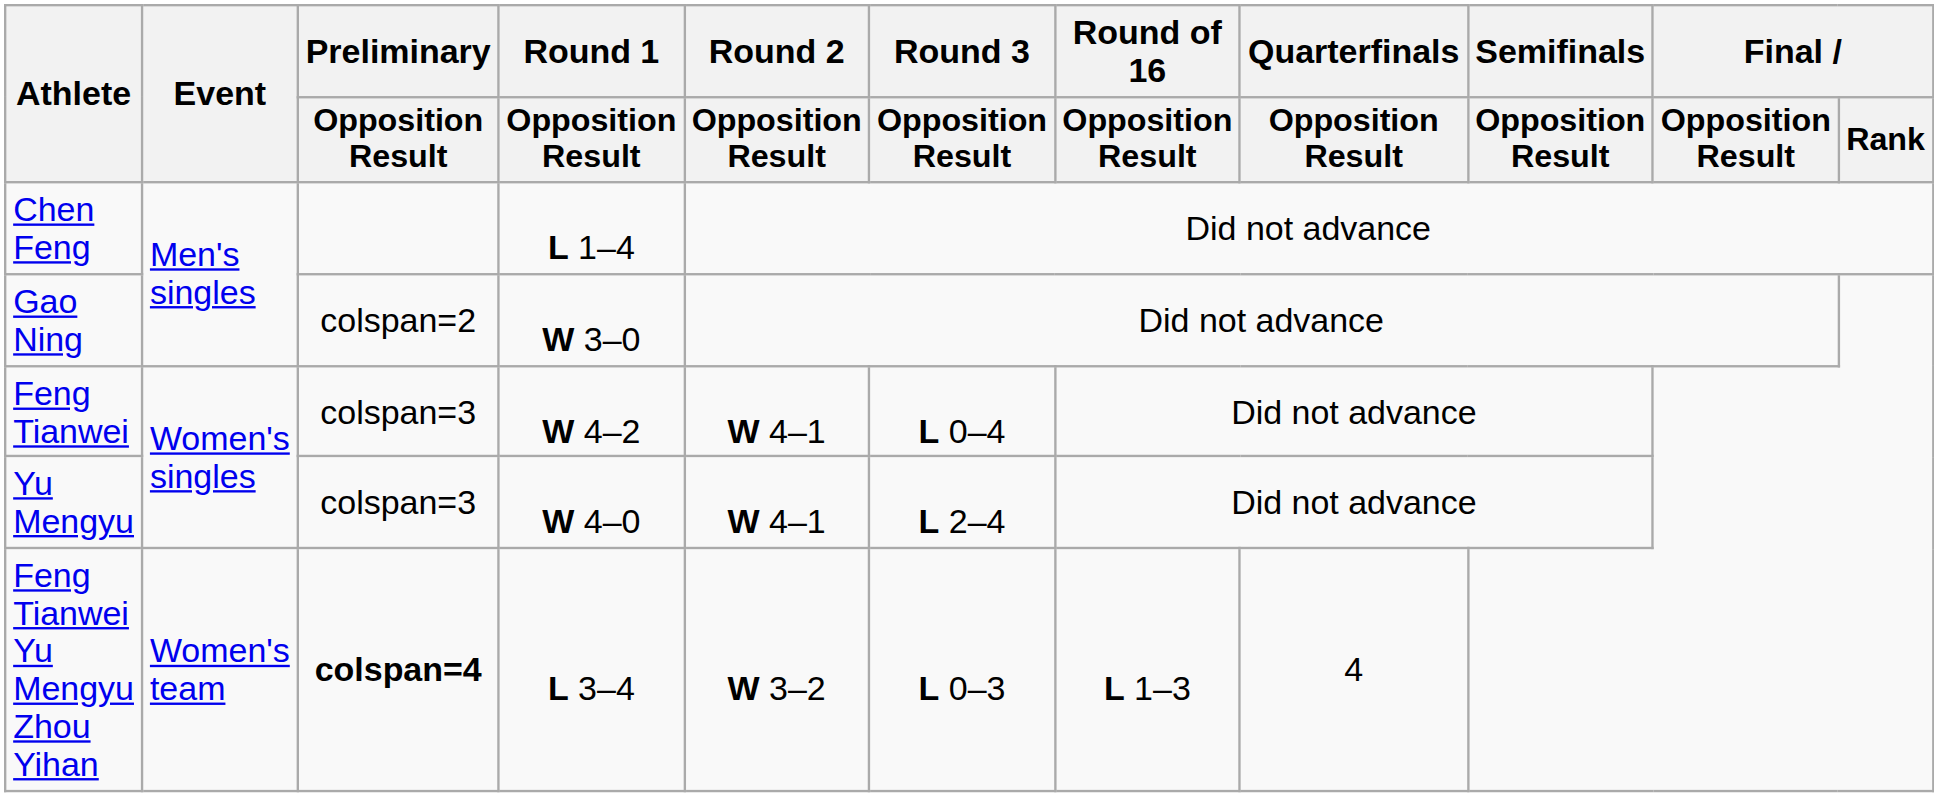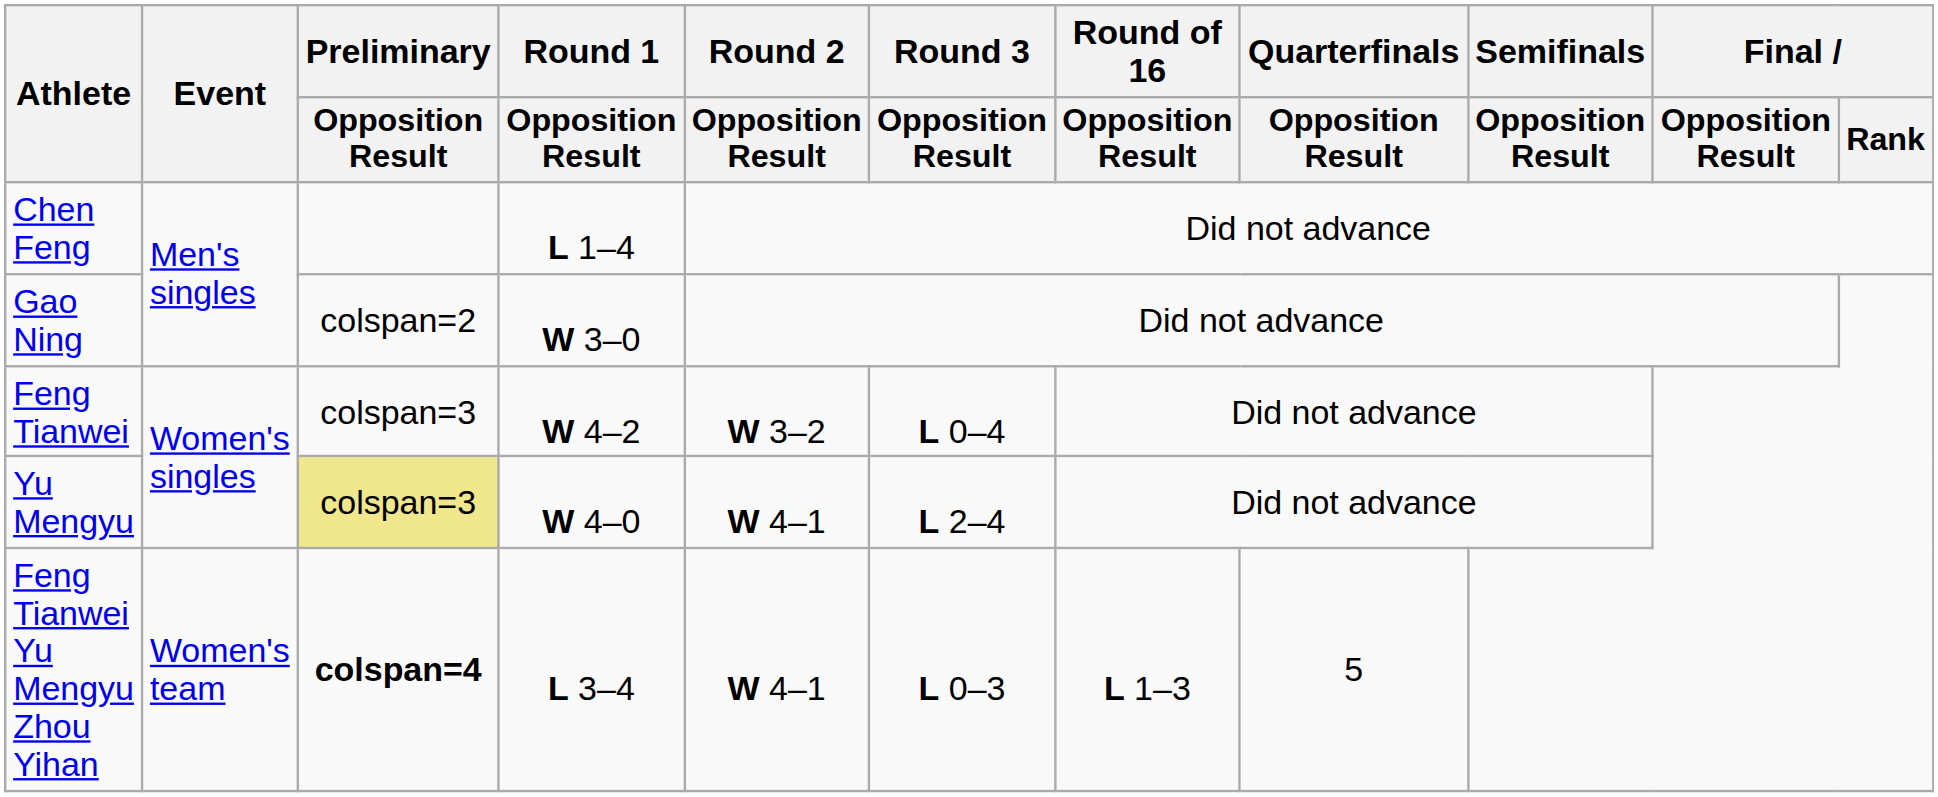(777, 431) W 4–1 -> (777, 431) W 3–2
(398, 503) no background -> (398, 503) khaki background
(777, 689) W 3–2 -> (777, 689) W 4–1
(1354, 670) 4 -> (1354, 670) 5
